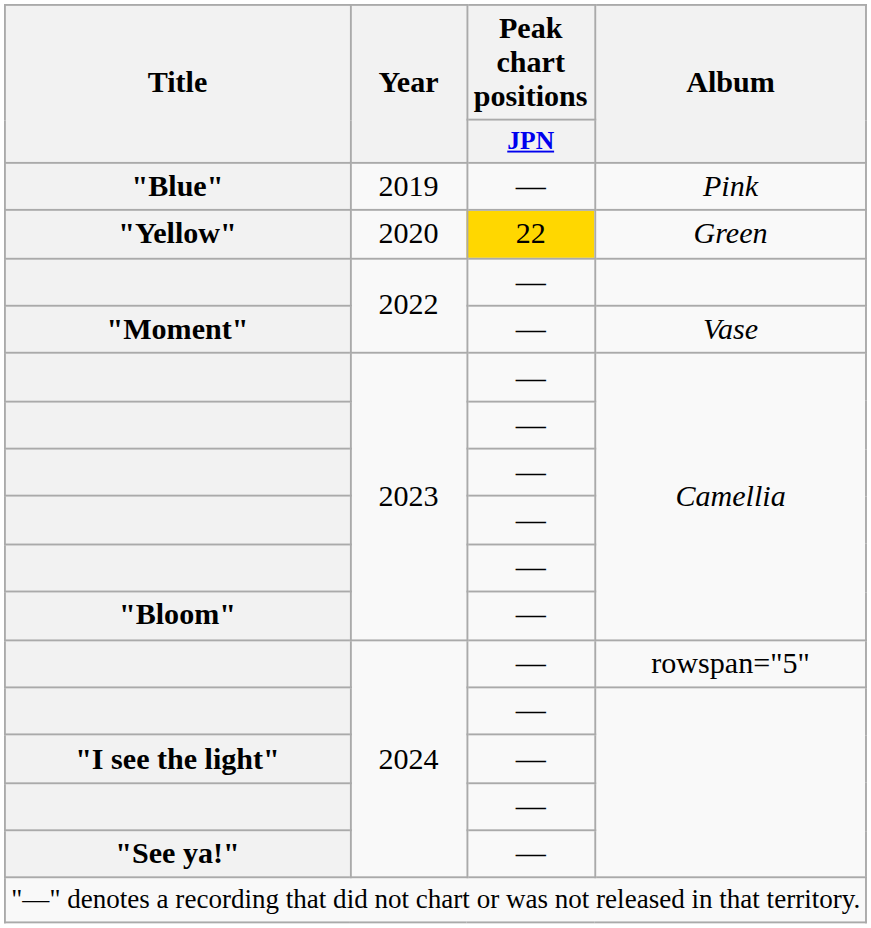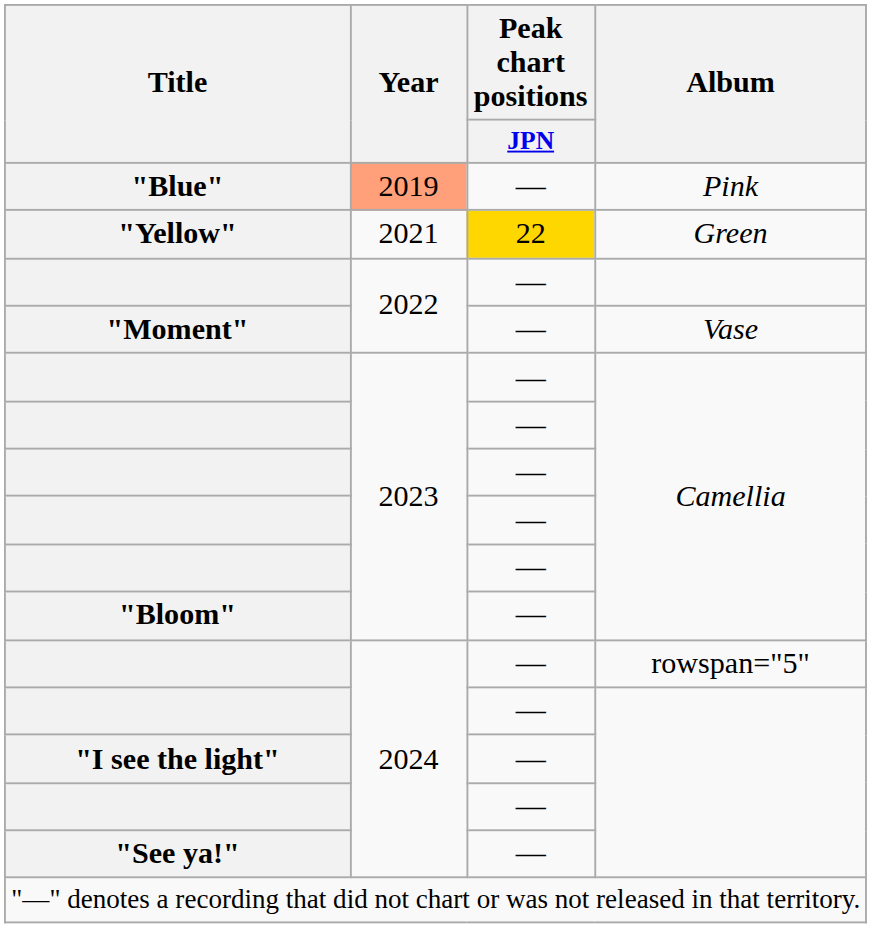(408, 185) no background -> (408, 185) lightsalmon background
(408, 233) 2020 -> (408, 233) 2021
